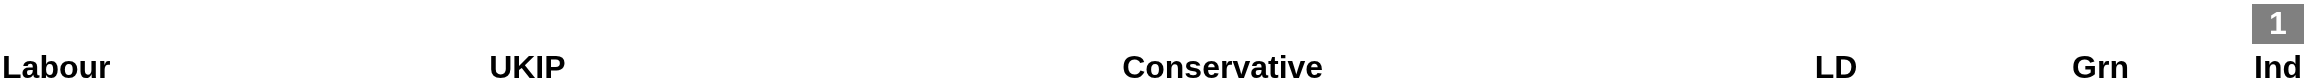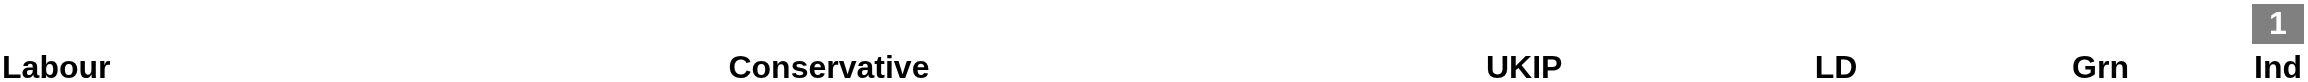columns swapped: (1223, 23) <-> (527, 23)
